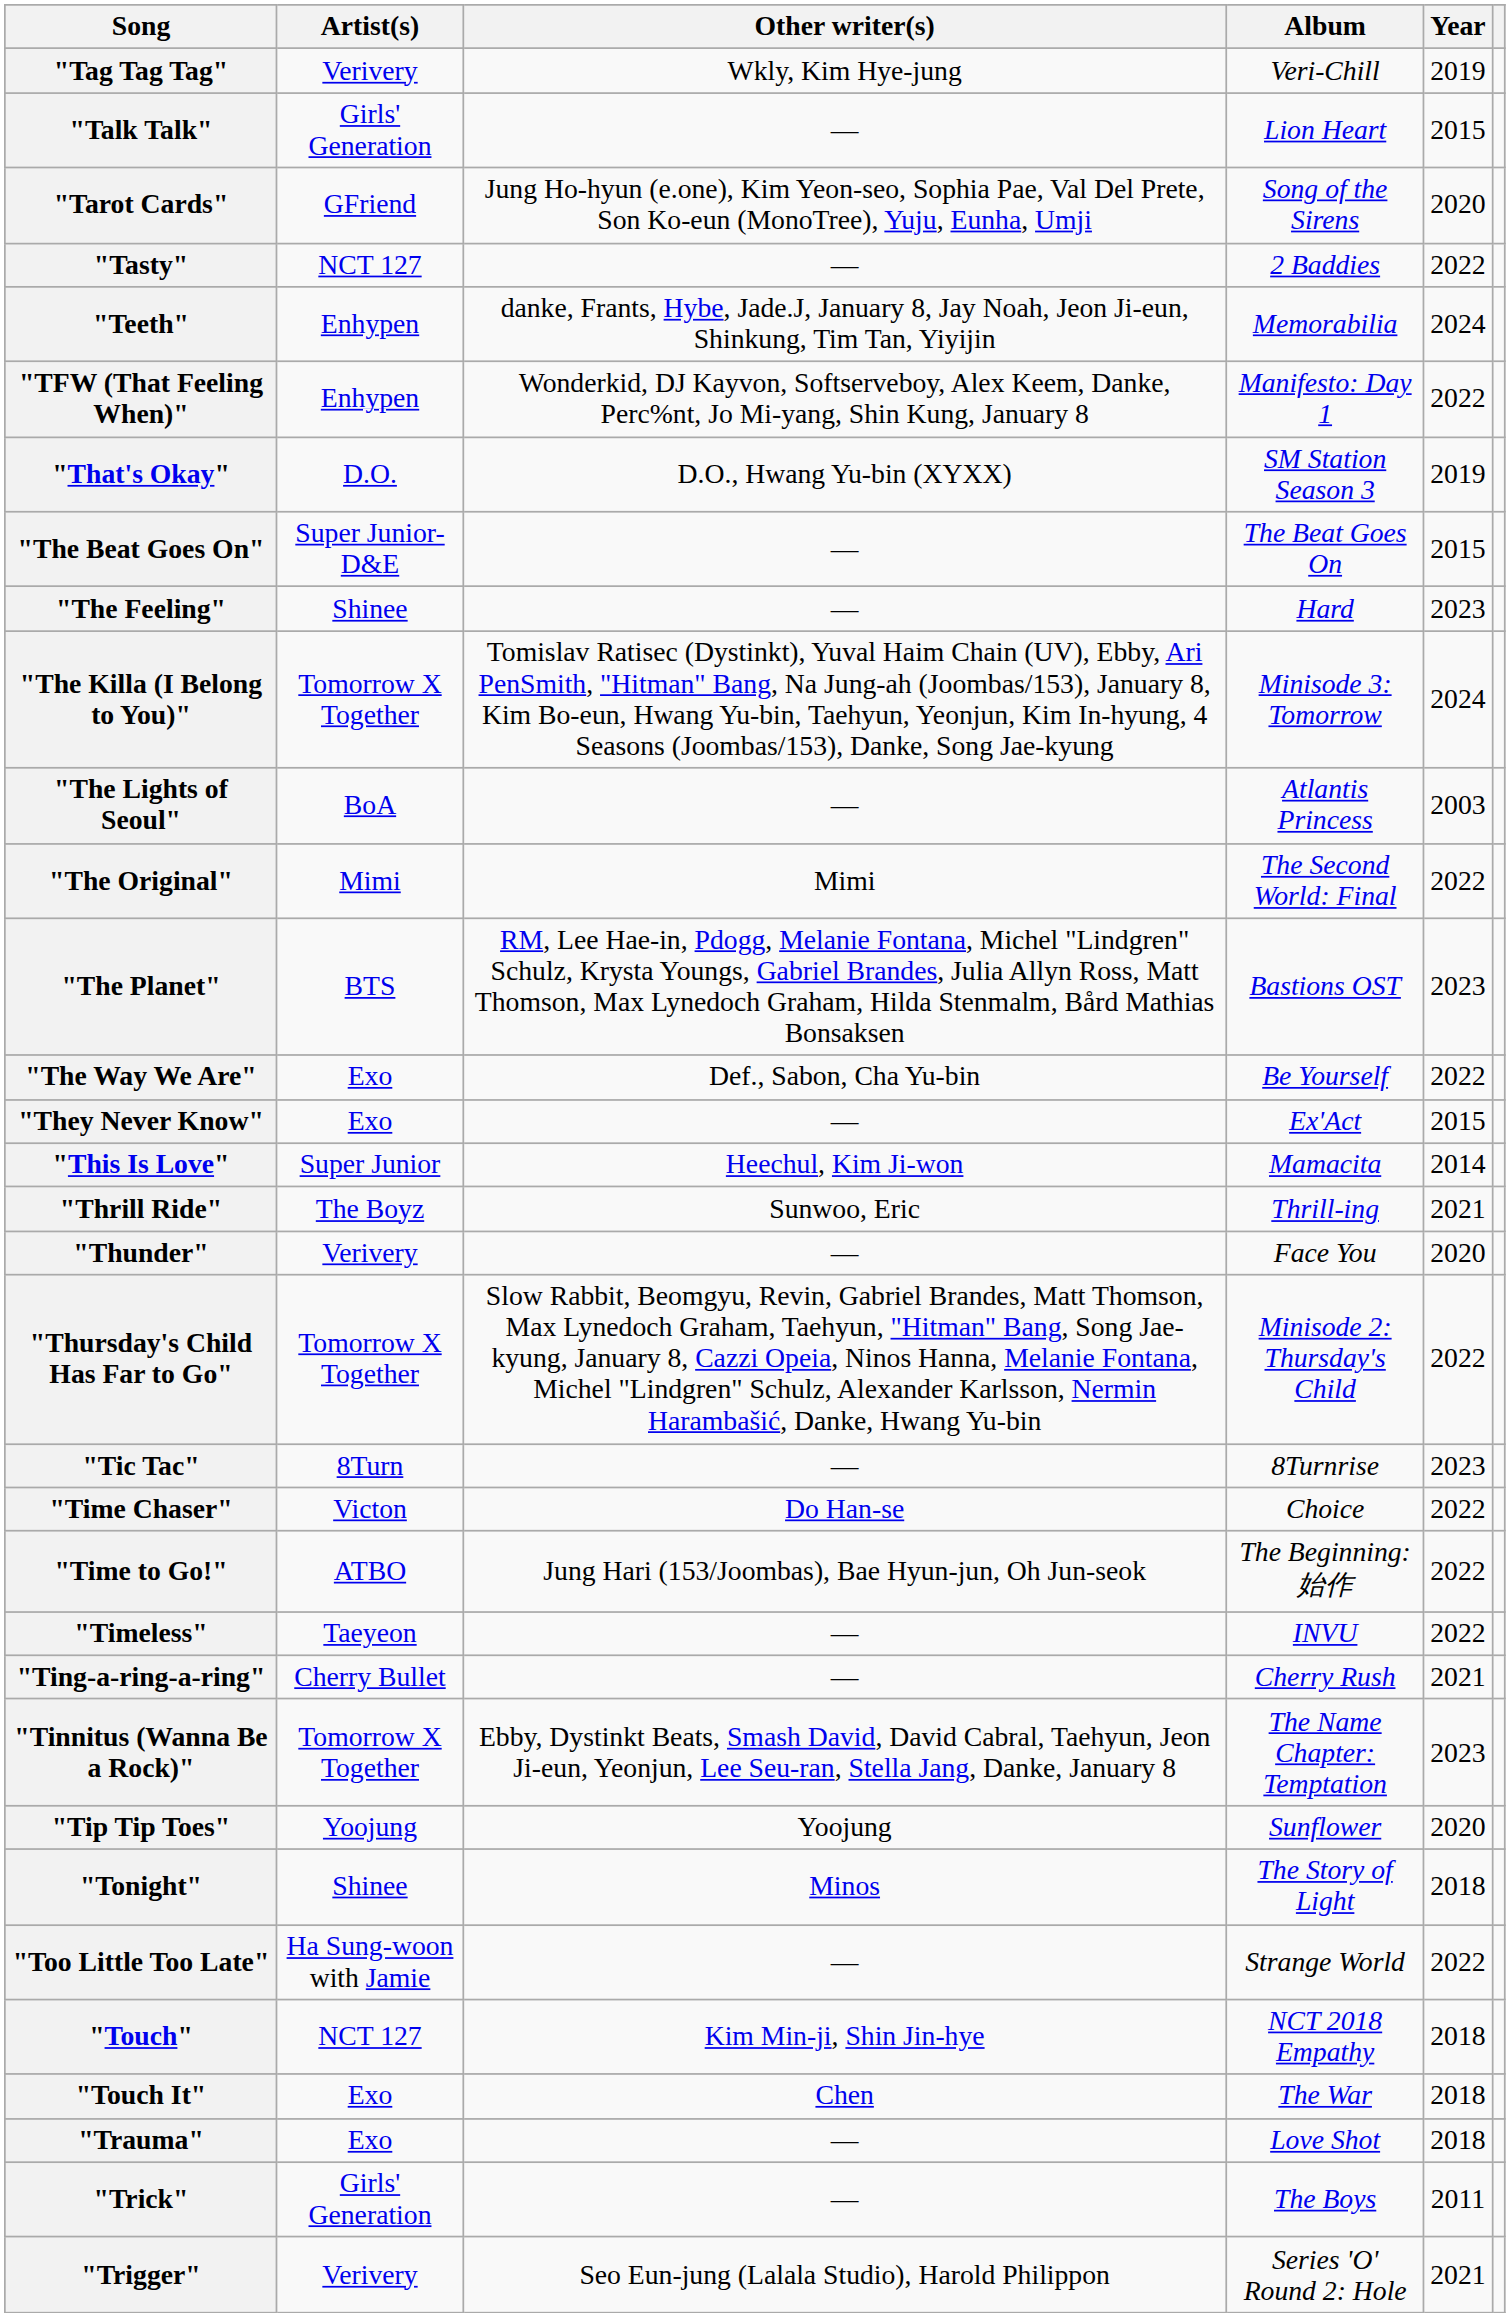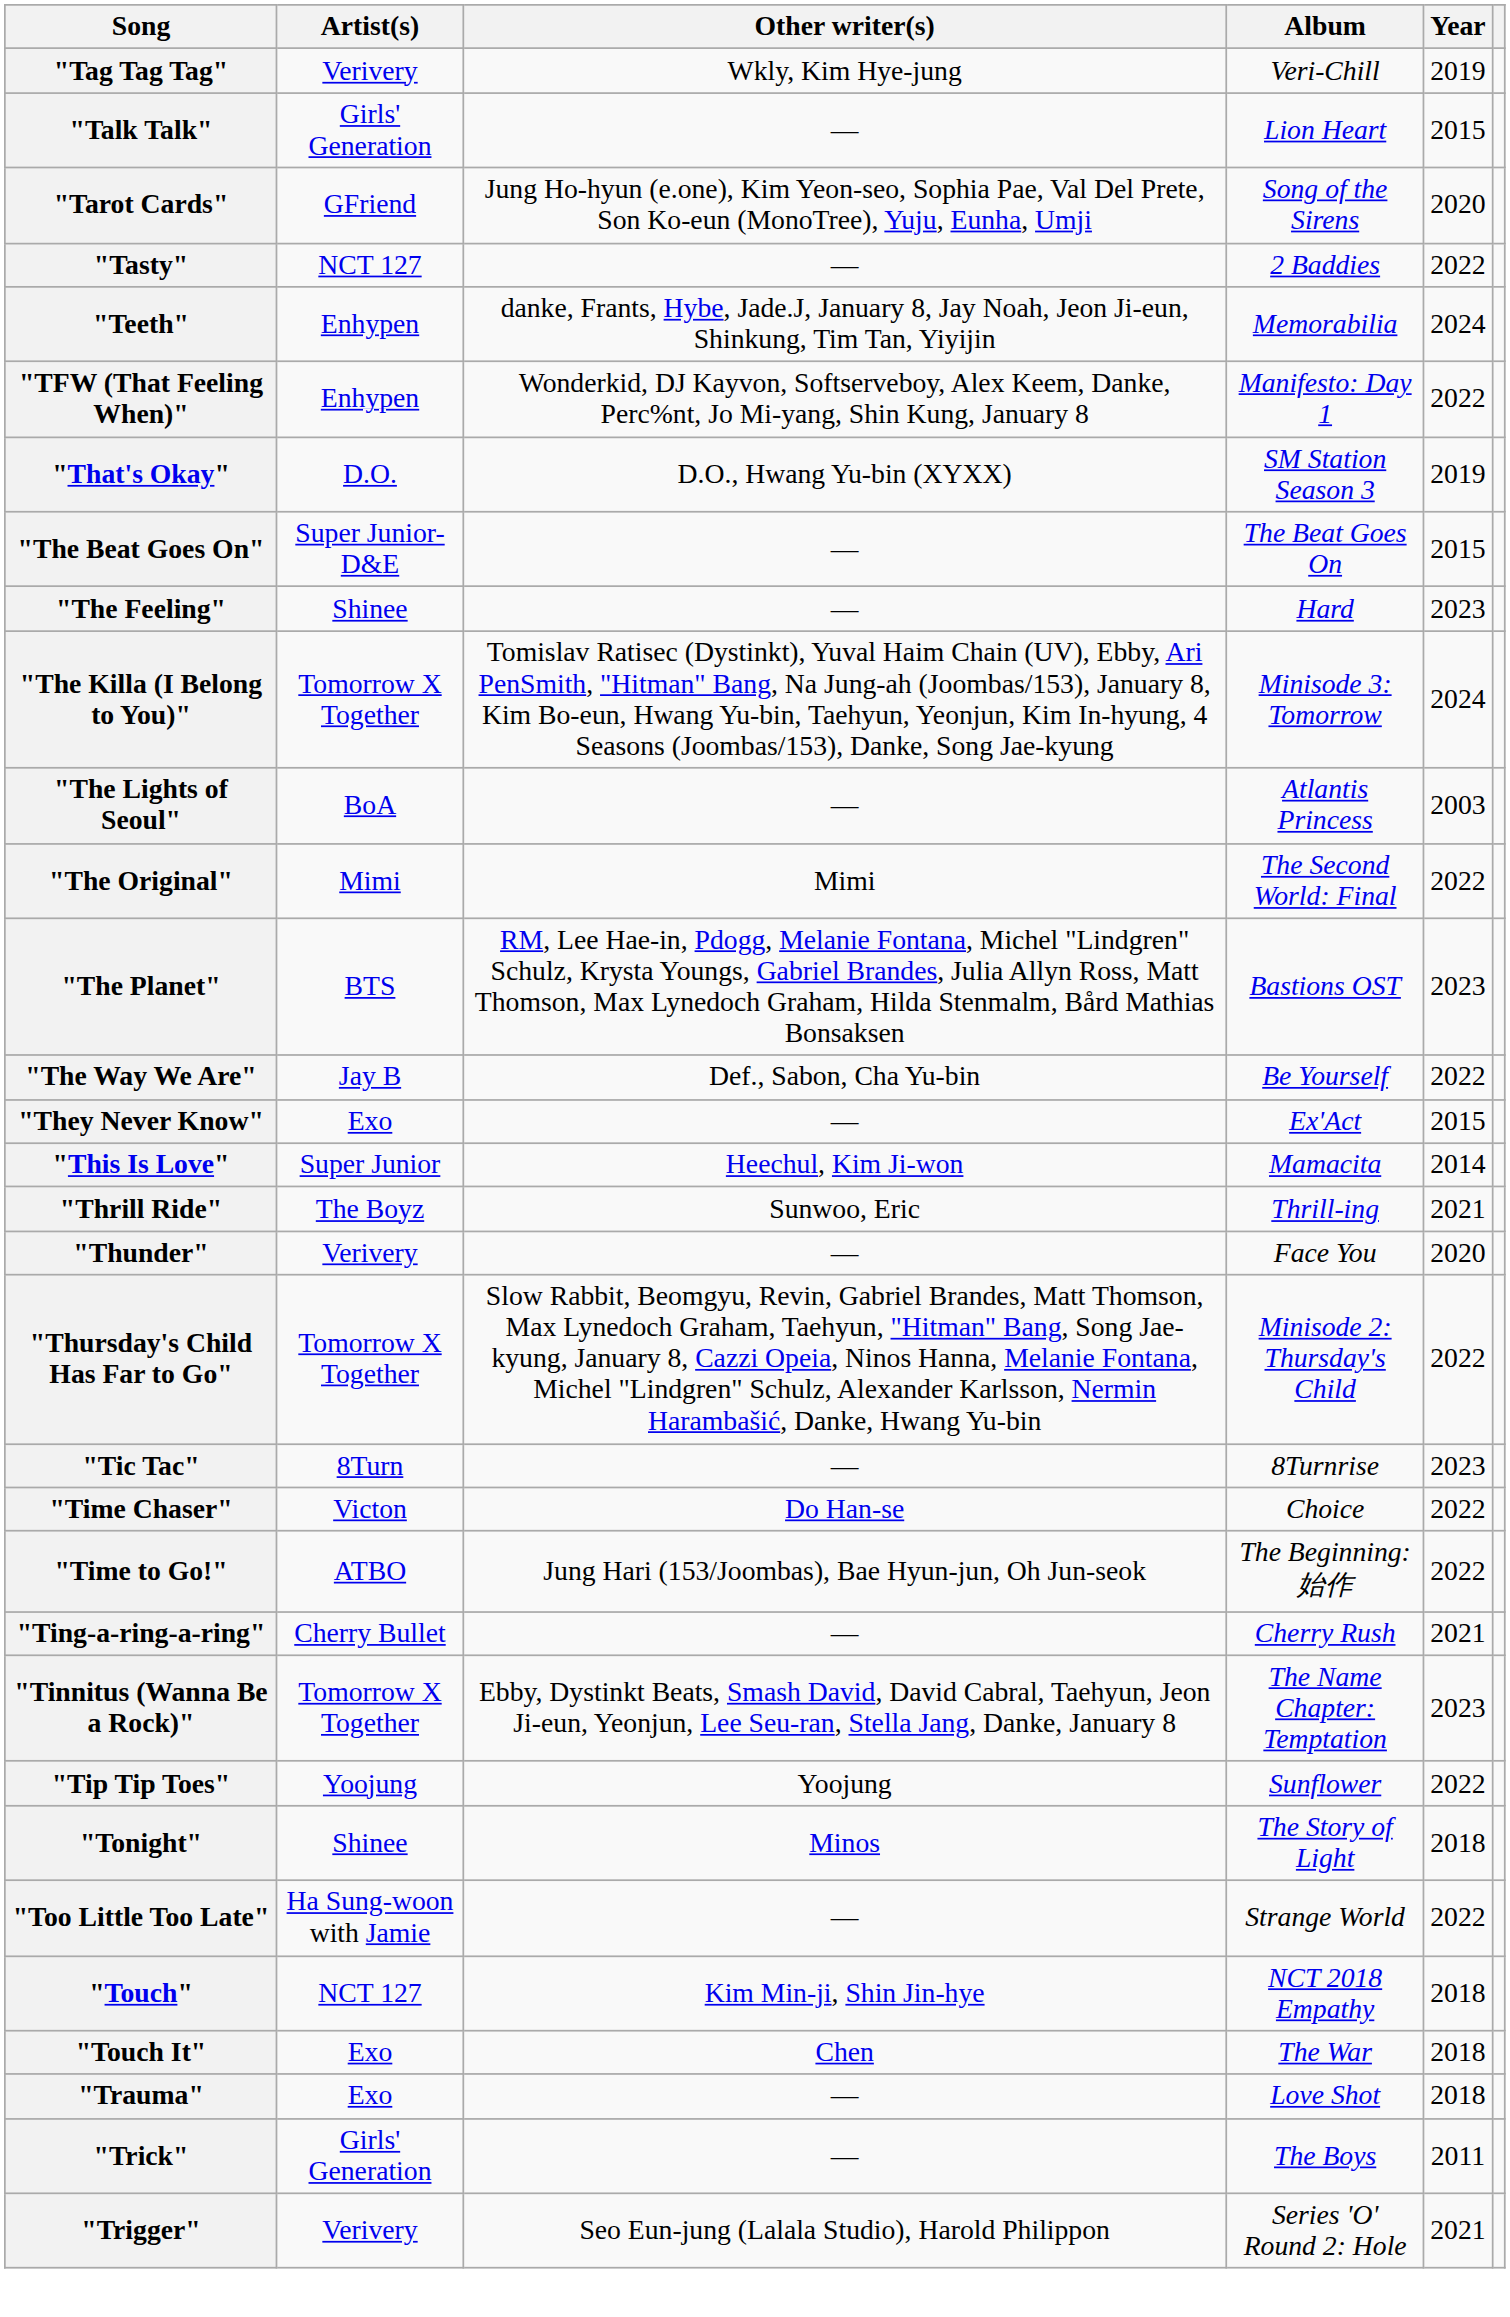(370, 1076) Exo -> (370, 1076) Jay B
- row: (141, 1632)
(1458, 1826) 2020 -> (1458, 1783) 2022
